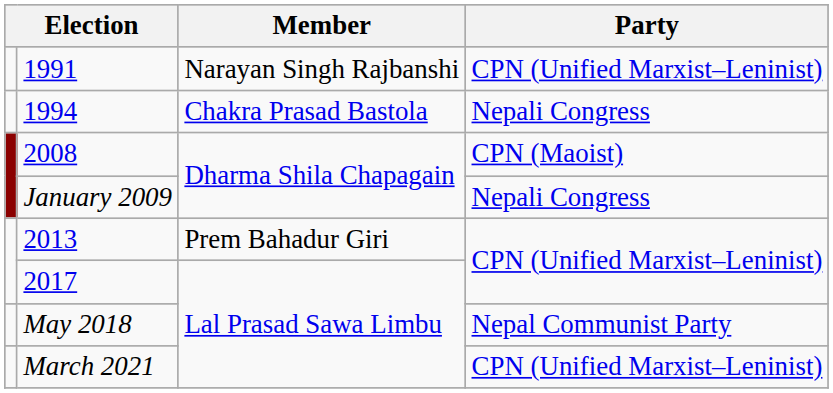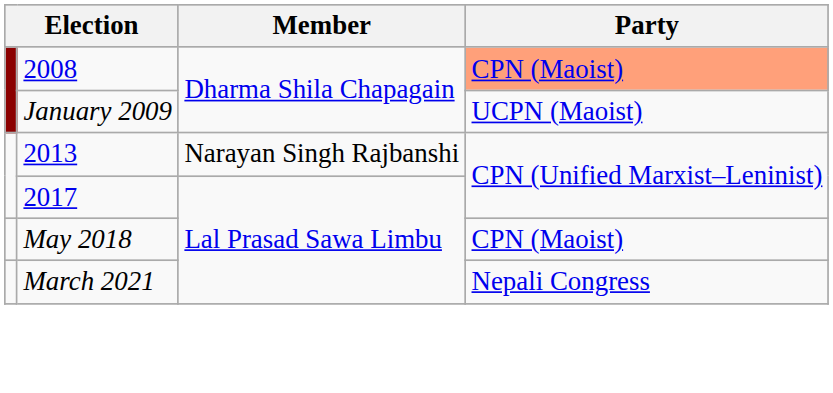- row: (50, 68)
- row: (50, 111)
(547, 153) no background -> (547, 68) lightsalmon background
(561, 196) Nepali Congress -> (557, 111) UCPN (Maoist)
(287, 238) Prem Bahadur Giri -> (322, 153) Narayan Singh Rajbanshi
(601, 324) Nepal Communist Party -> (547, 238) CPN (Maoist)
(647, 366) CPN (Unified Marxist–Leninist) -> (561, 281) Nepali Congress
